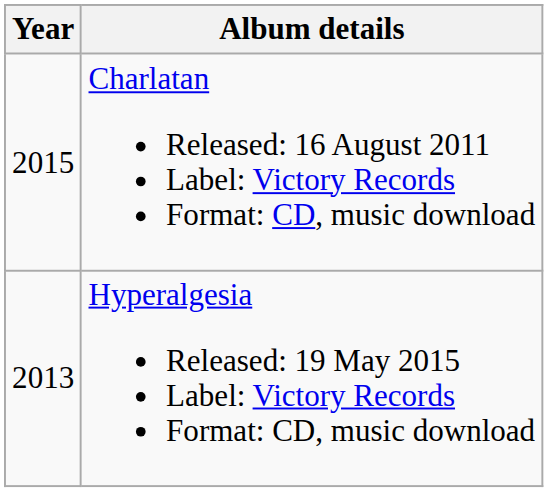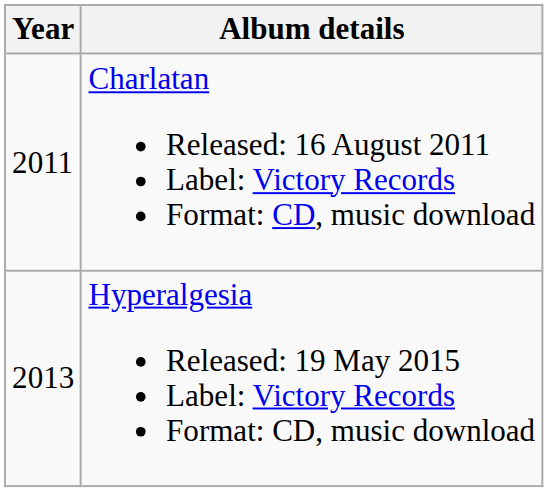(43, 161) 2015 -> (43, 161) 2011
